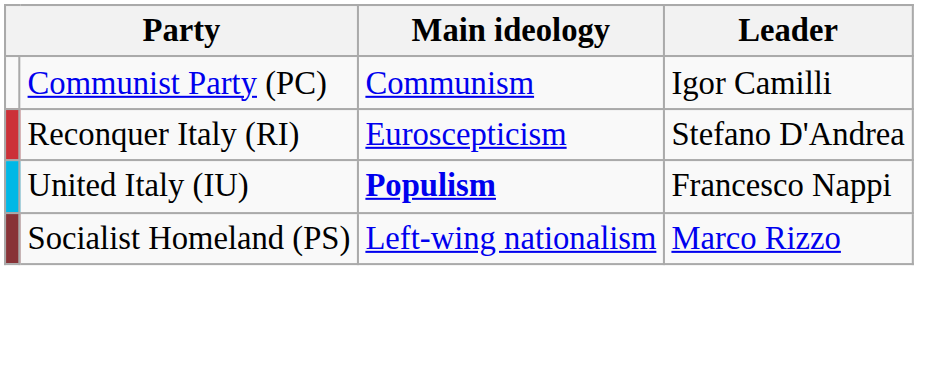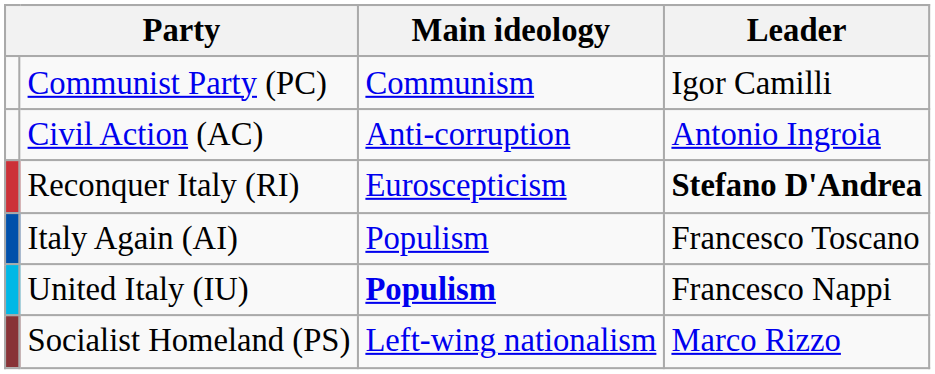+ row: (145, 133)
(788, 133) normal -> (797, 185) bold
+ row: (133, 237)
